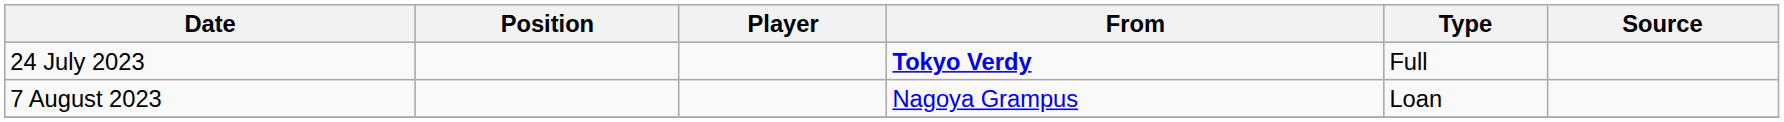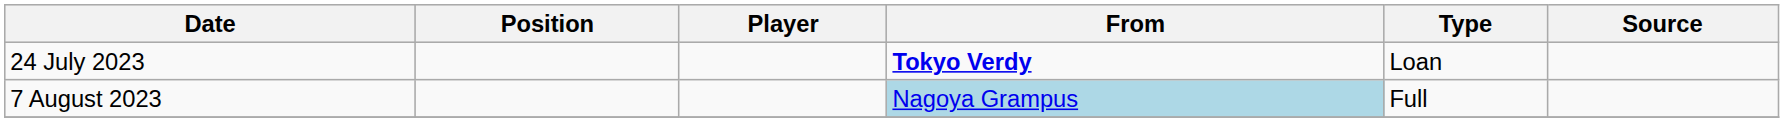(1408, 61) Full -> (1416, 61) Loan
(985, 99) no background -> (985, 99) lightblue background
(1416, 99) Loan -> (1408, 99) Full
